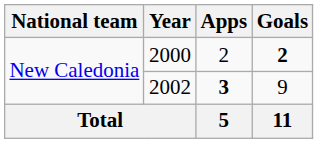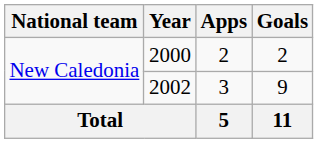(282, 54) bold -> (282, 54) normal
(224, 87) bold -> (224, 87) normal
